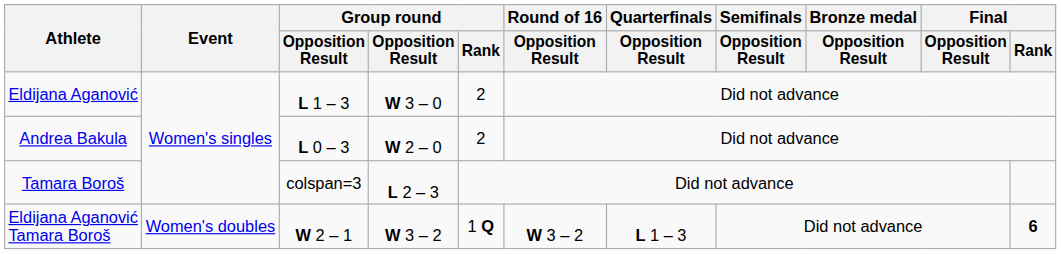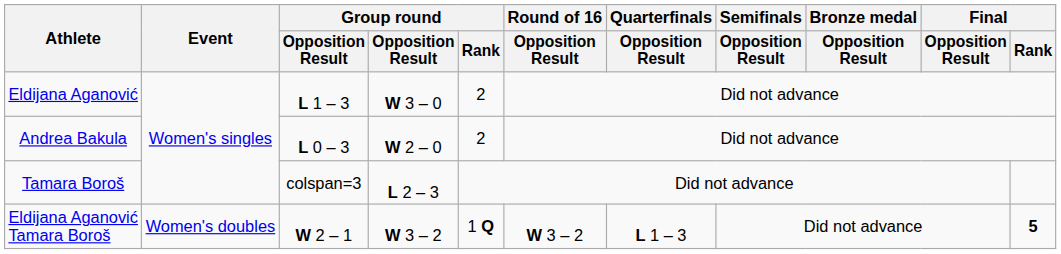(1033, 227) 6 -> (1033, 227) 5
